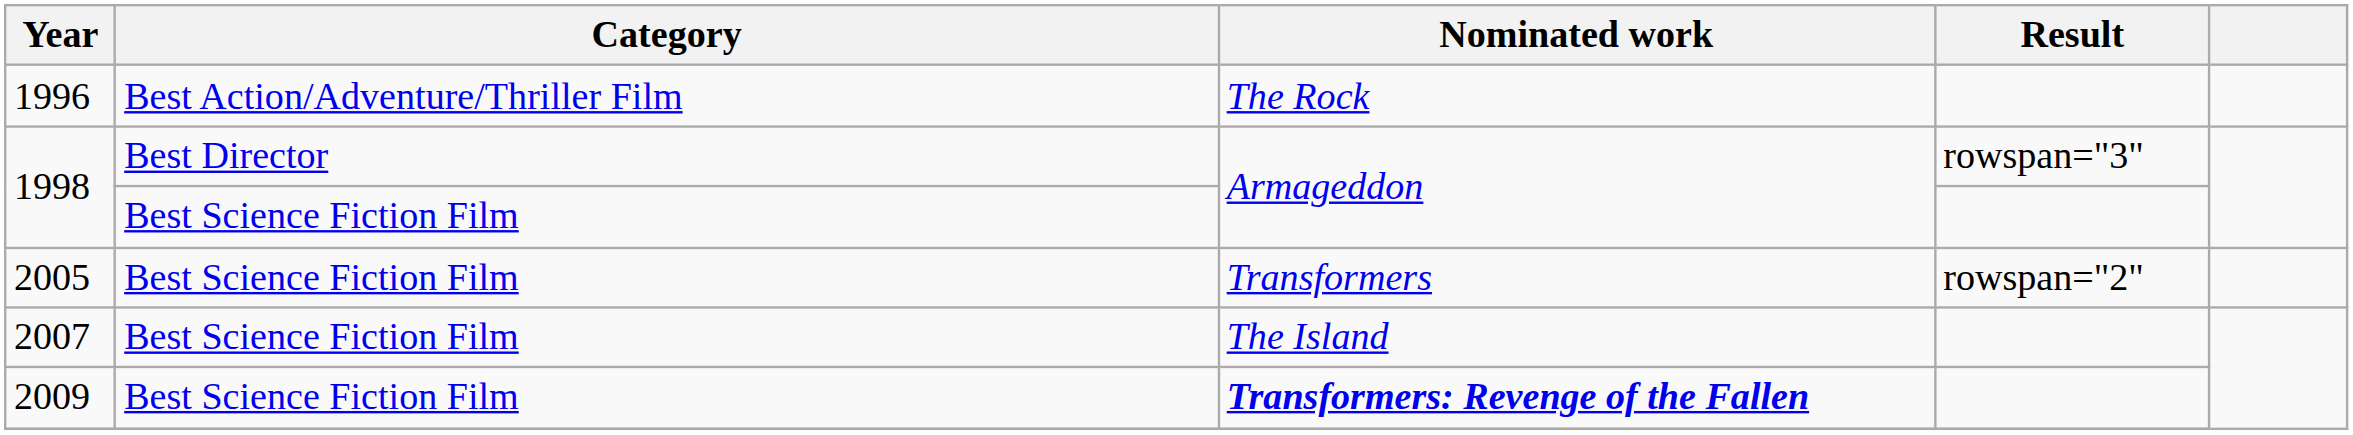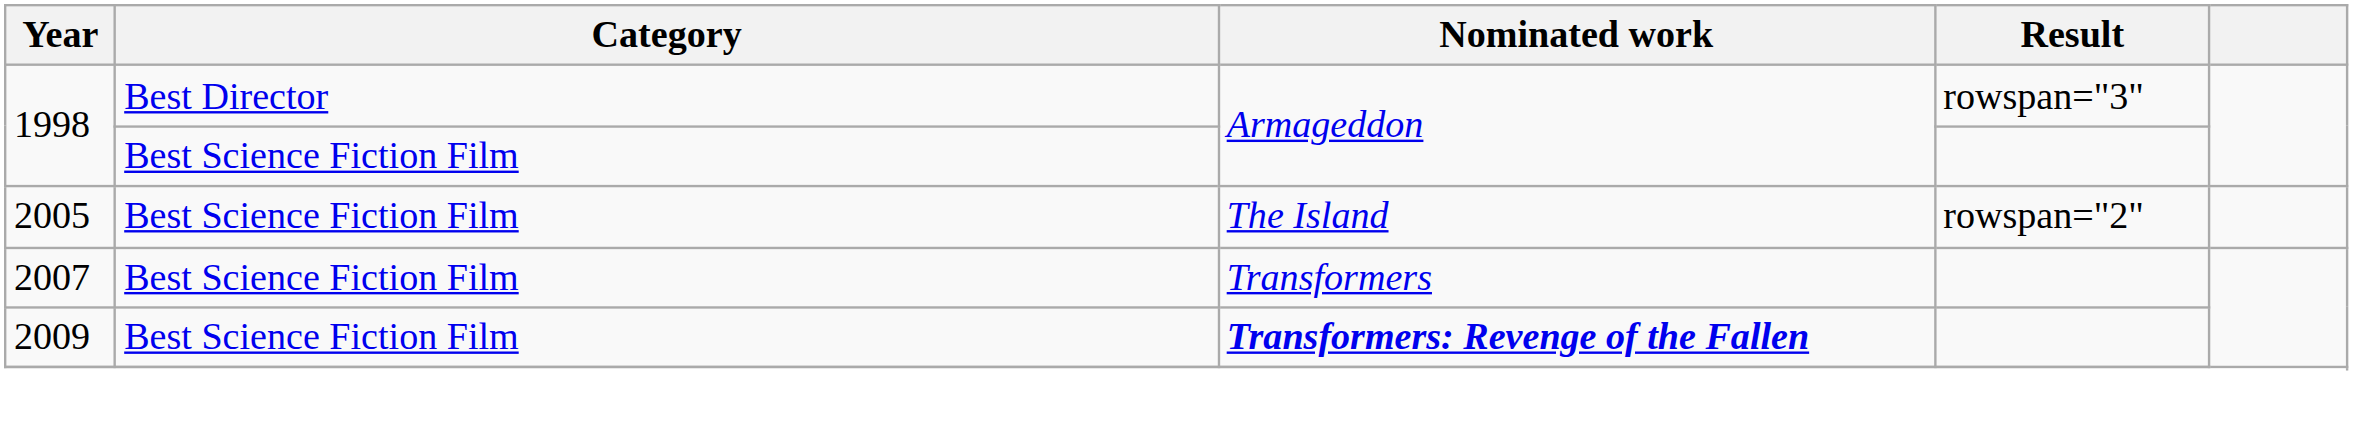- row: (52, 95)
(1329, 276) Transformers -> (1308, 215) The Island
(1308, 336) The Island -> (1329, 276) Transformers
